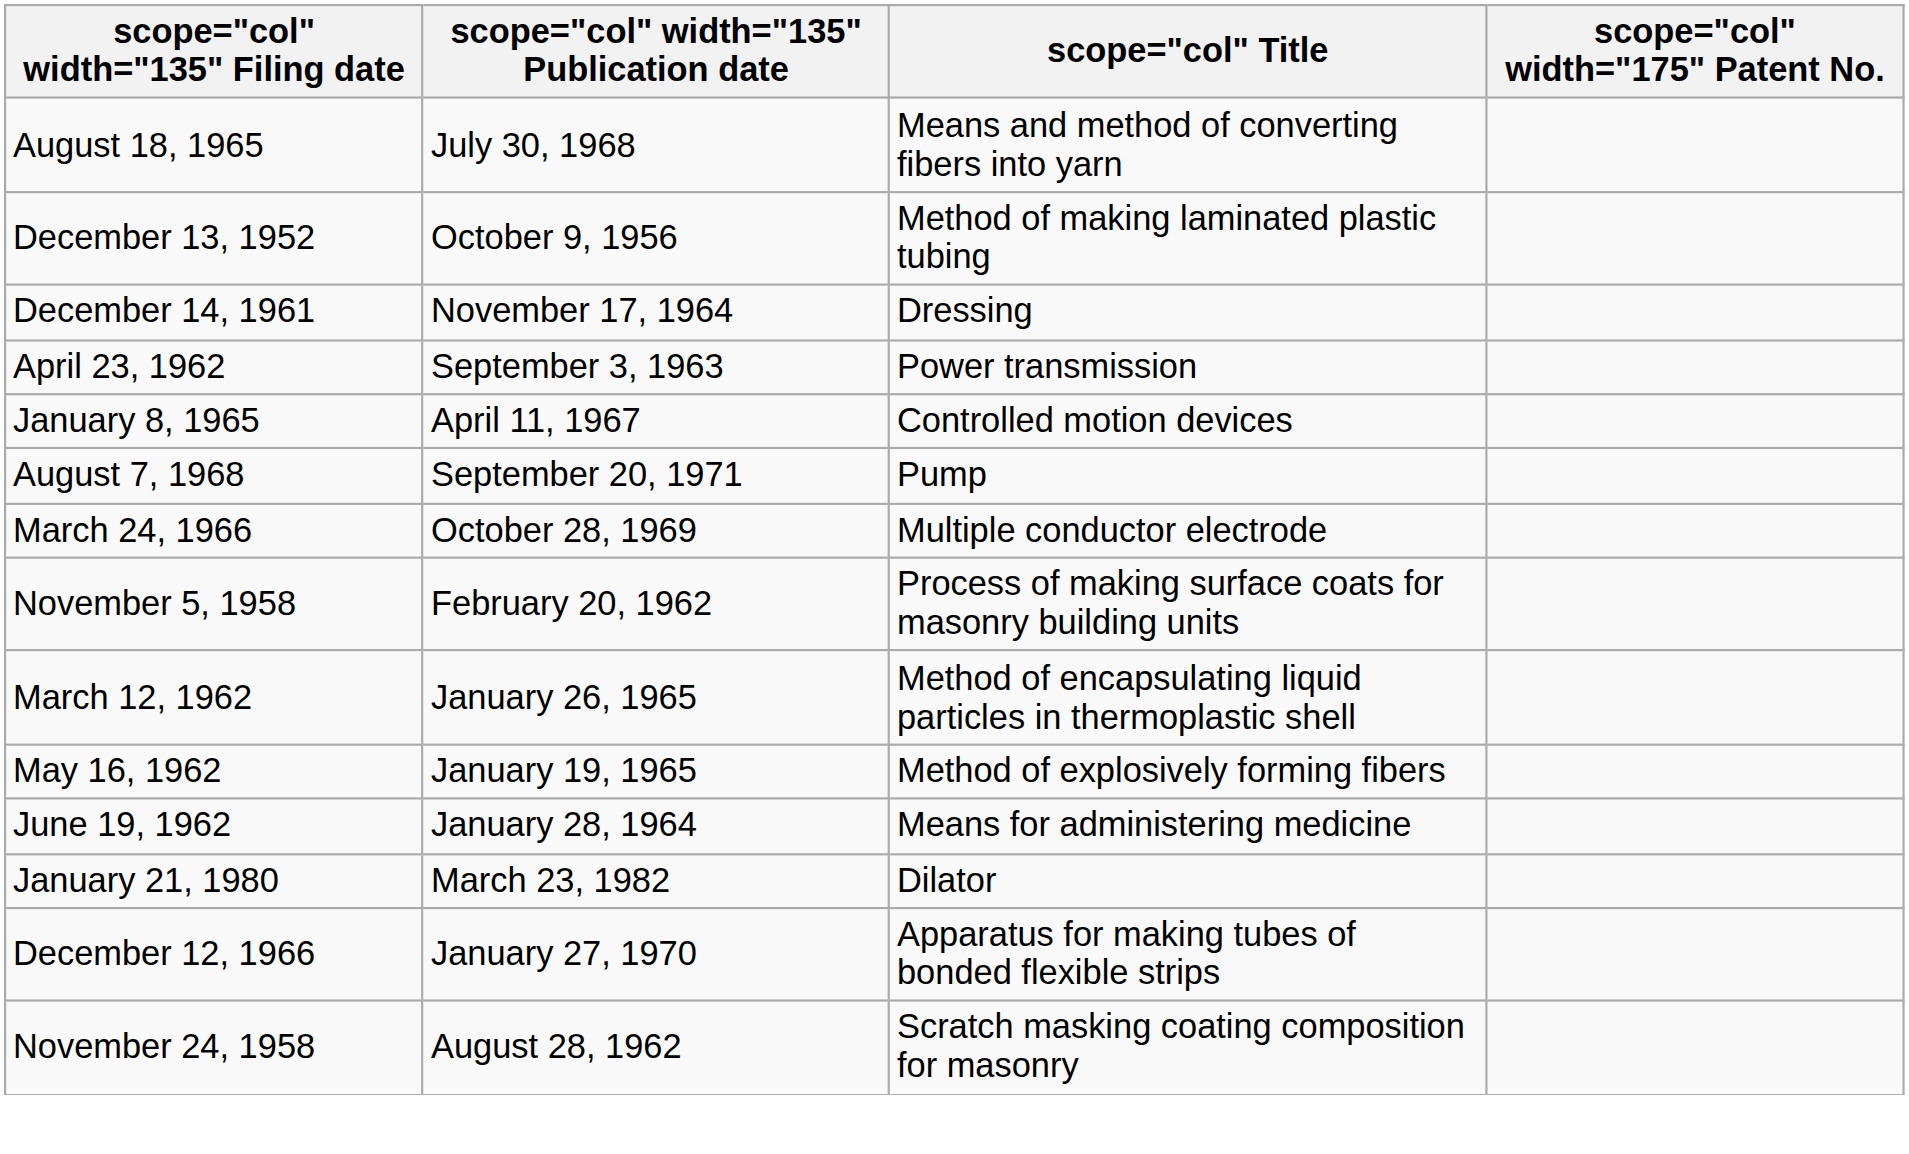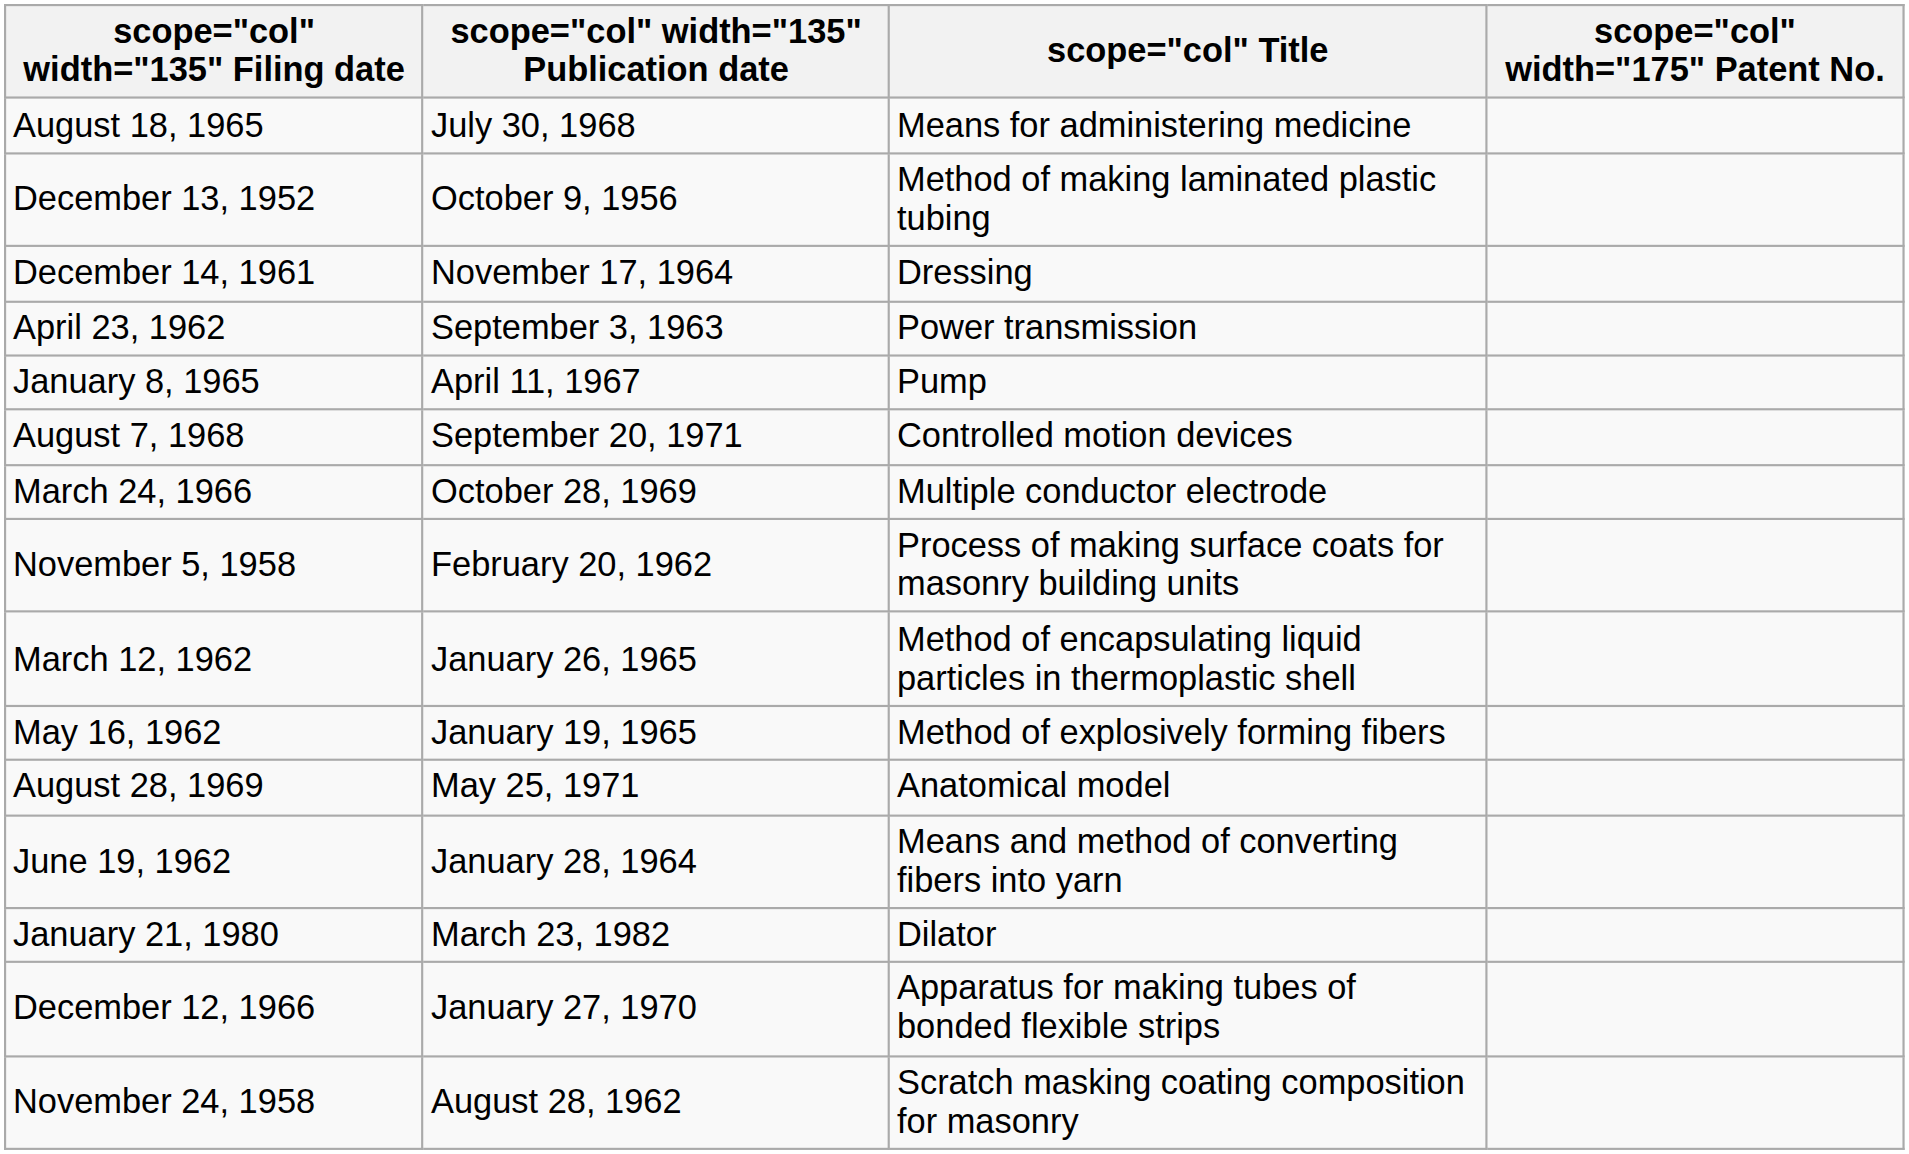(1147, 144) Means and method of converting fibers into yarn -> (1154, 125) Means for administering medicine
(1095, 420) Controlled motion devices -> (942, 381) Pump
(942, 475) Pump -> (1095, 436) Controlled motion devices
+ row: (138, 786)
(1154, 825) Means for administering medicine -> (1147, 860) Means and method of converting fibers into yarn
